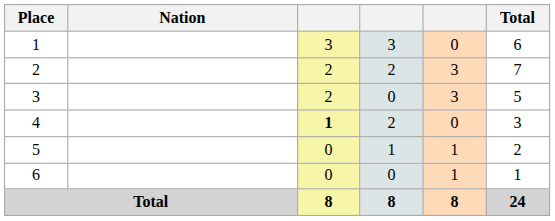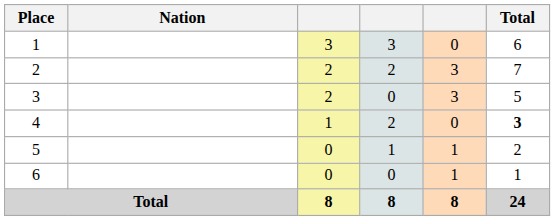(329, 123) bold -> (329, 123) normal
(518, 123) normal -> (518, 123) bold
